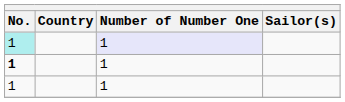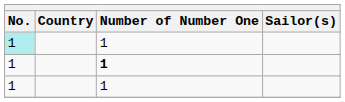(104, 43) lavender background -> (104, 43) no background
(12, 65) bold -> (12, 65) normal
(104, 65) normal -> (104, 65) bold
